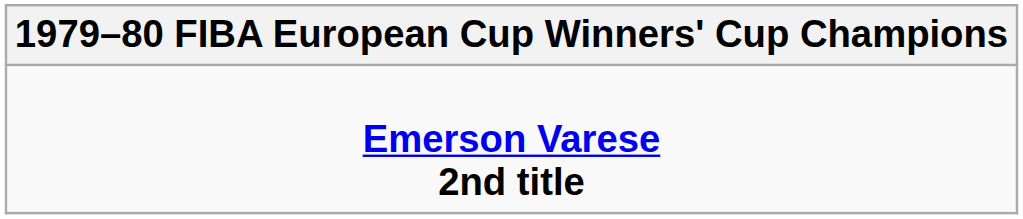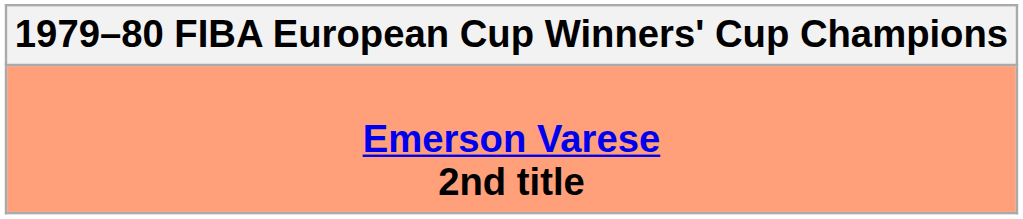(511, 159) no background -> (511, 159) lightsalmon background
